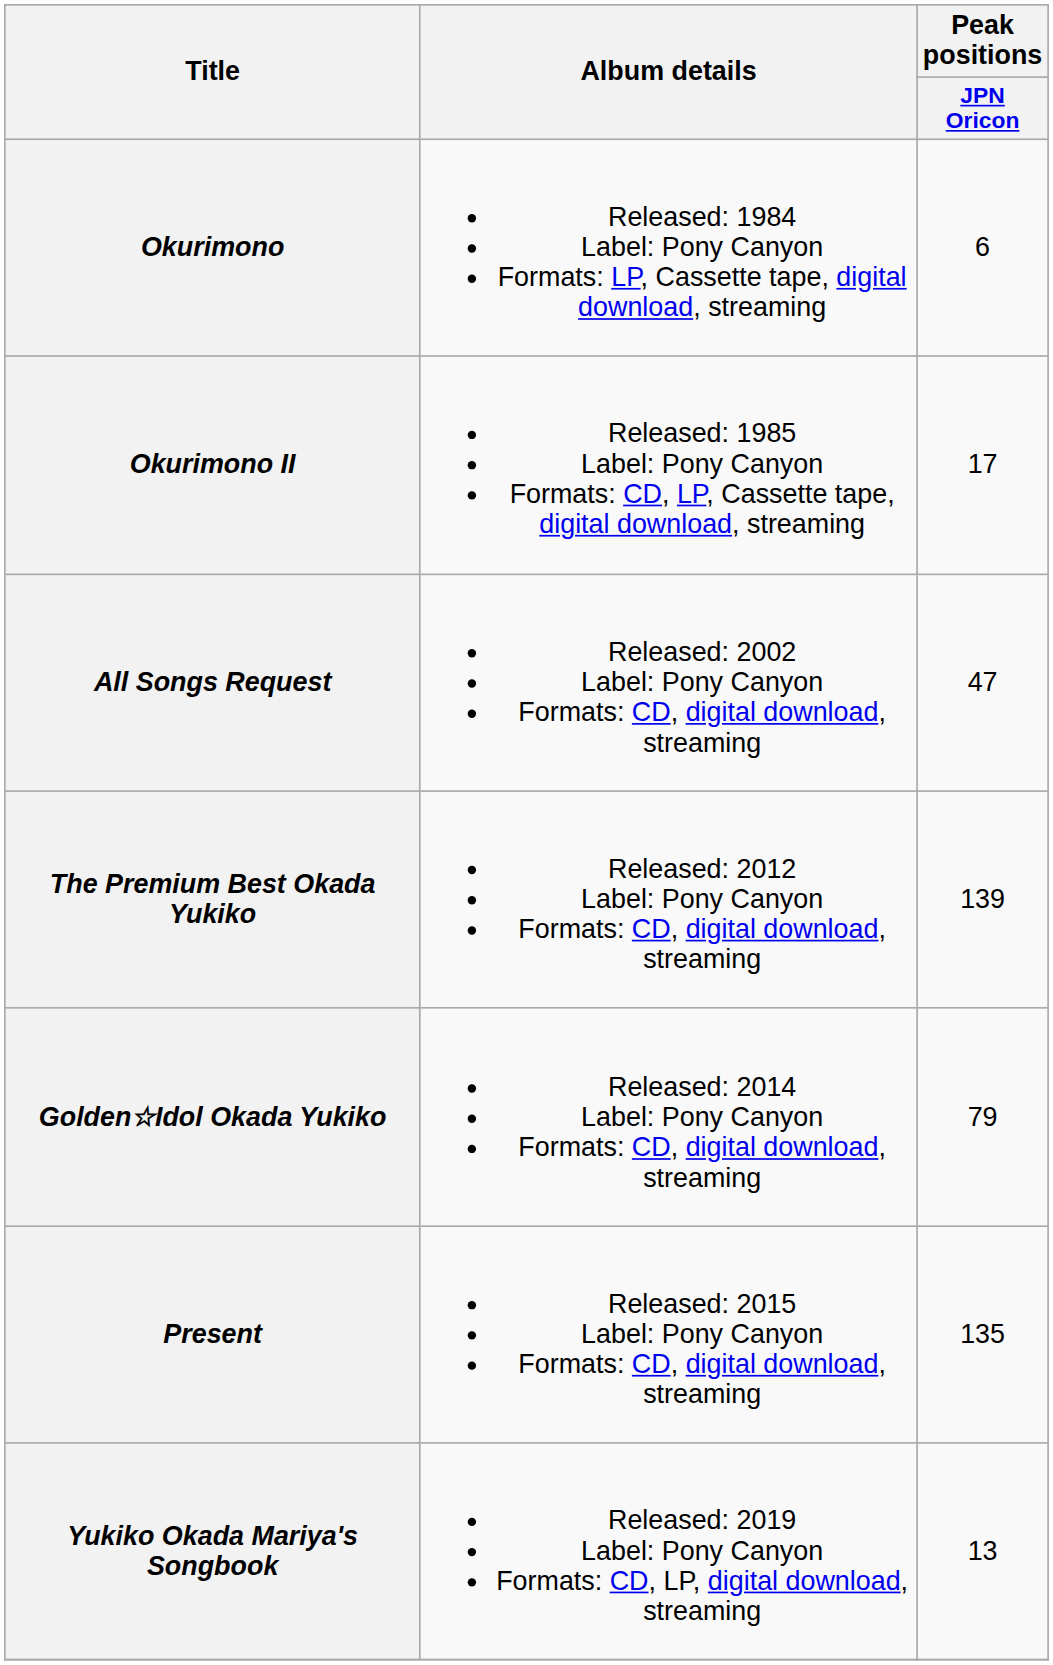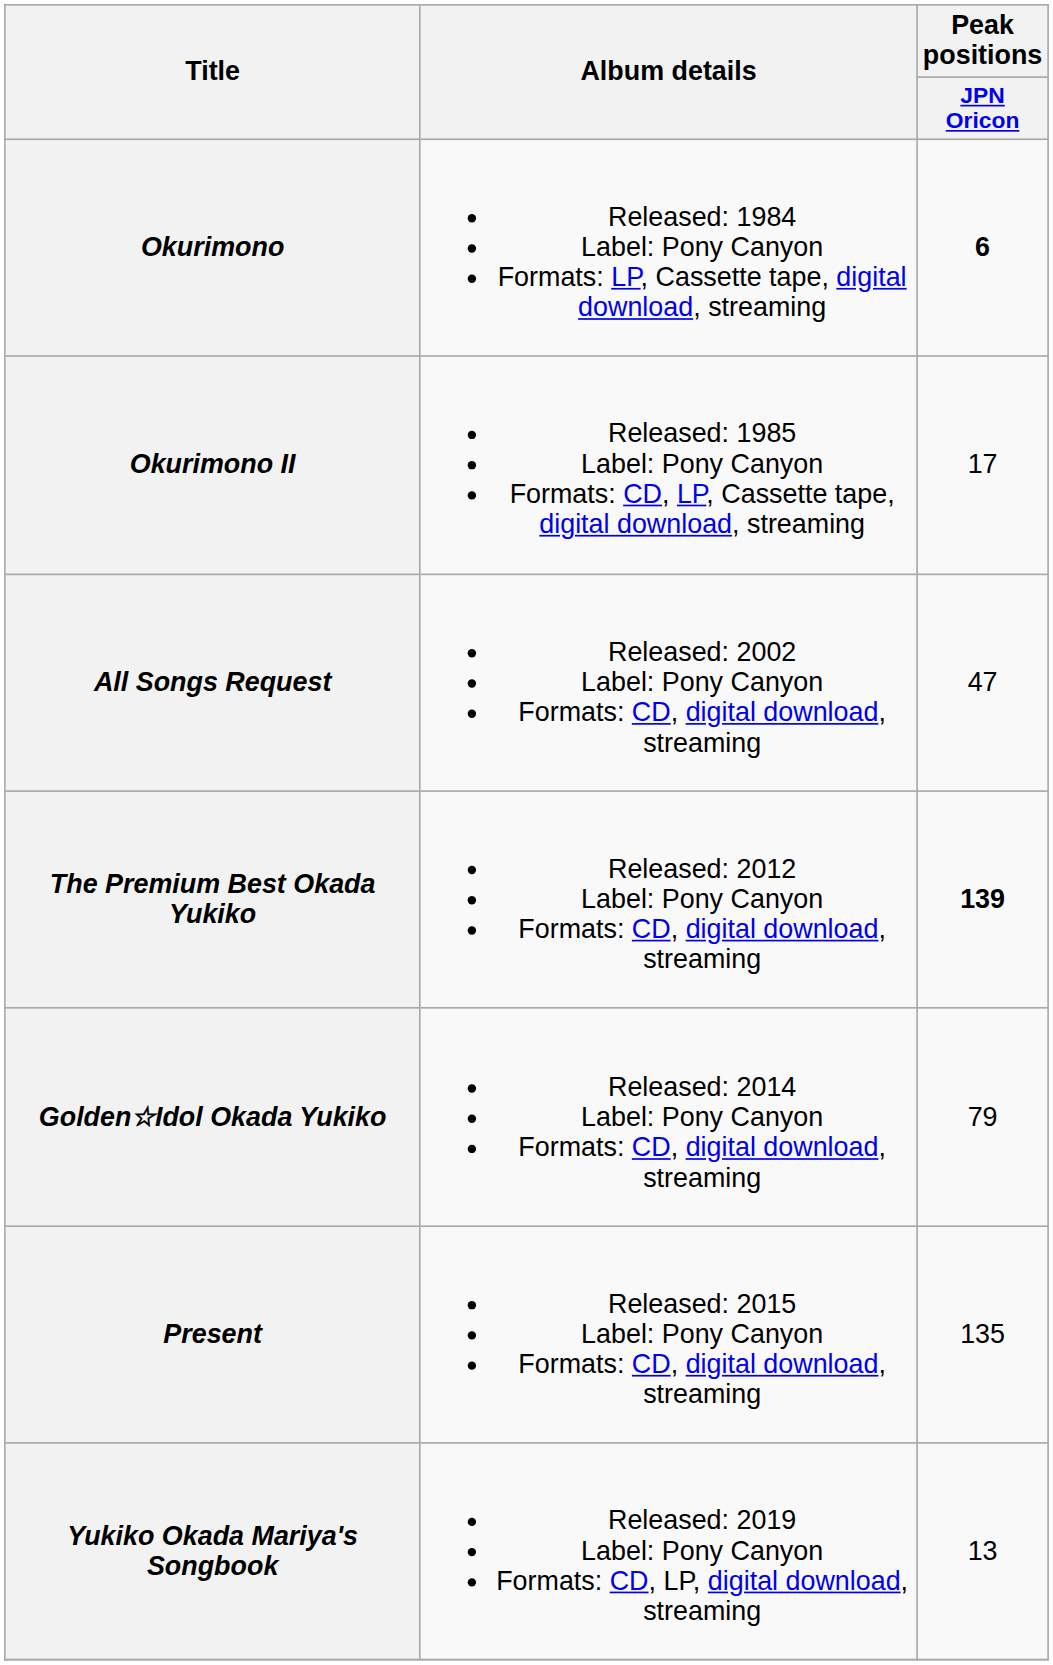(983, 247) normal -> (983, 247) bold
(983, 899) normal -> (983, 899) bold
